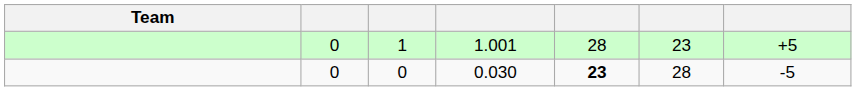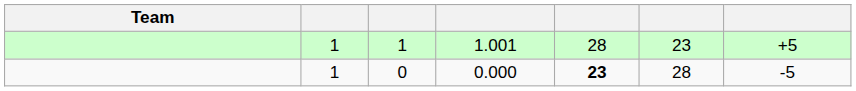(335, 45) 0 -> (335, 45) 1
(335, 72) 0 -> (335, 72) 1
(495, 72) 0.030 -> (495, 72) 0.000
